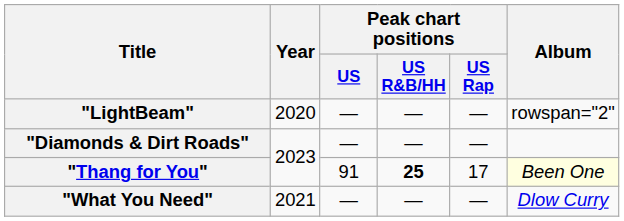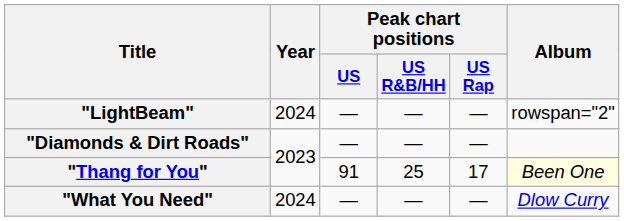(295, 113) 2020 -> (295, 113) 2024
(414, 171) bold -> (414, 171) normal
(295, 201) 2021 -> (295, 201) 2024
